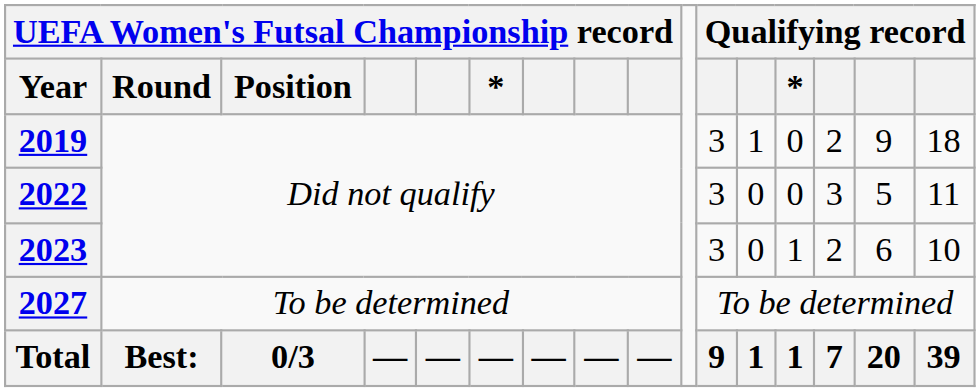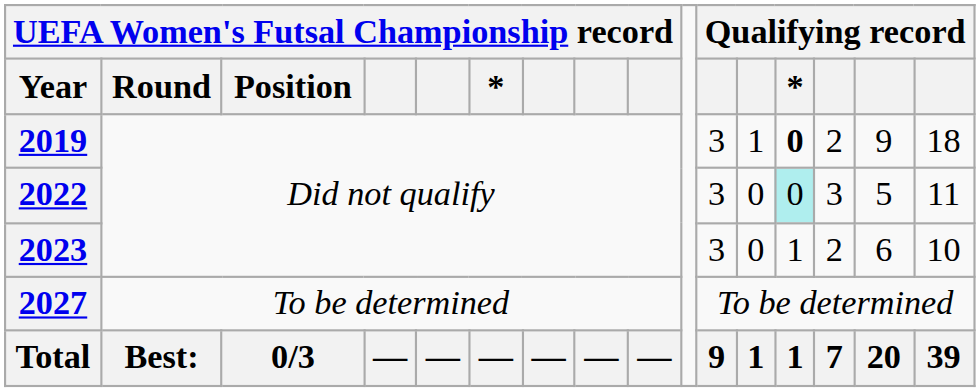(795, 140) normal -> (795, 140) bold
(795, 194) no background -> (795, 194) paleturquoise background
